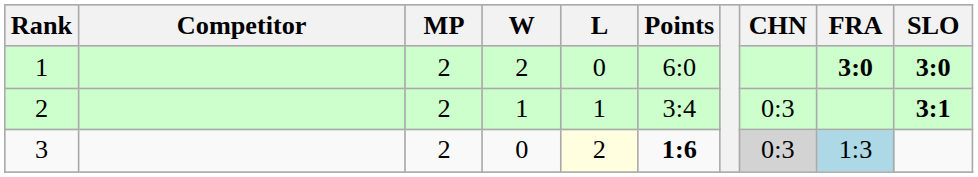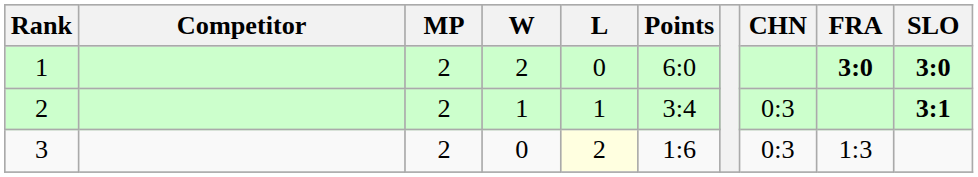(679, 150) bold -> (679, 150) normal
(778, 150) lightgrey background -> (778, 150) no background
(856, 150) lightblue background -> (856, 150) no background
